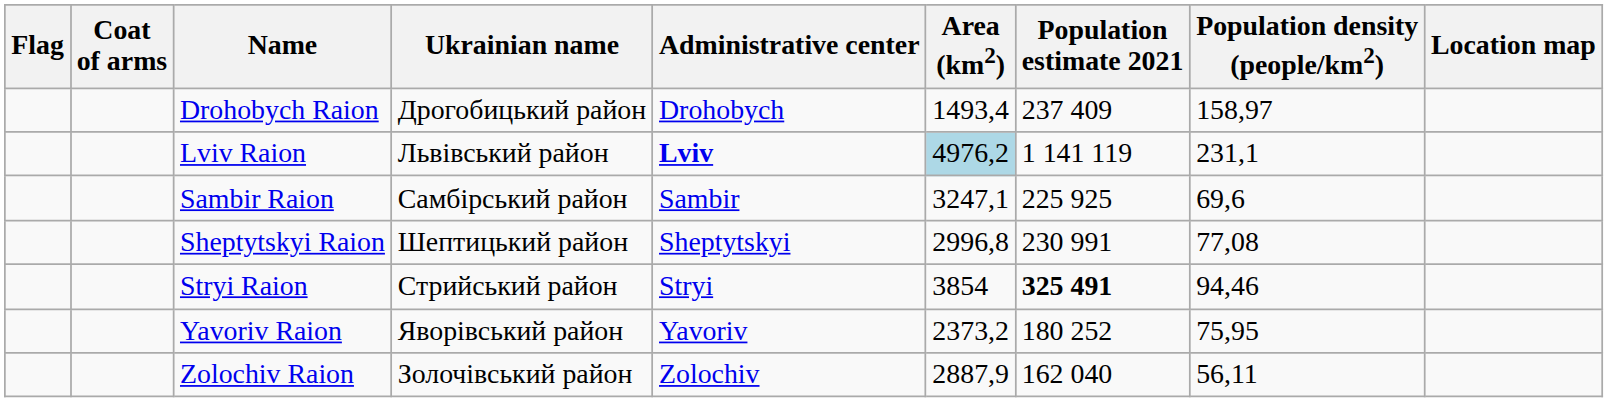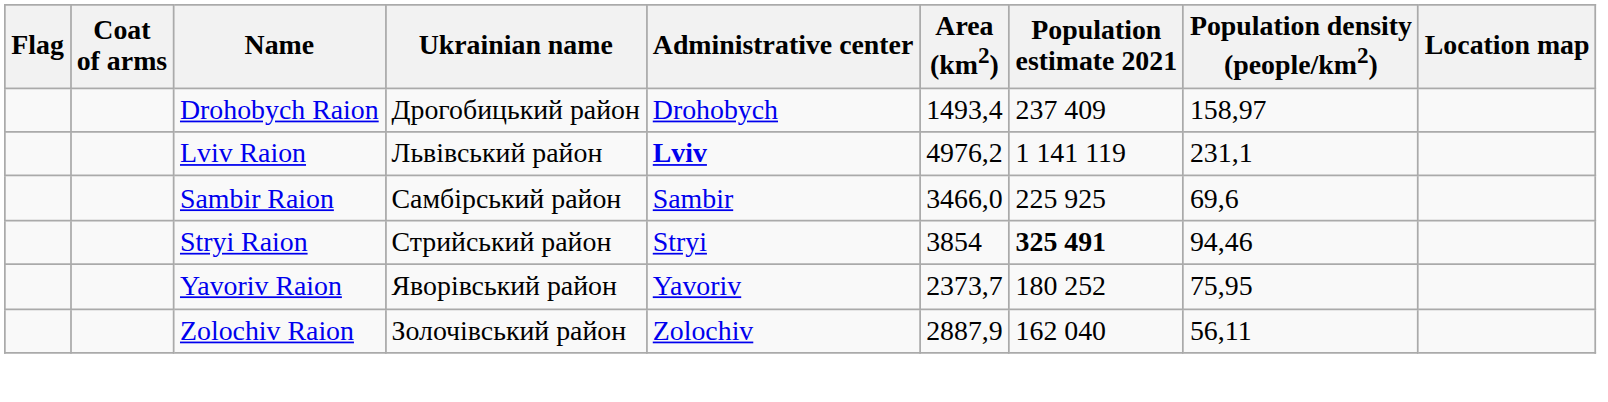(971, 153) lightblue background -> (964, 153) no background
(971, 197) 3247,1 -> (964, 197) 3466,0
- row: (282, 242)
(971, 330) 2373,2 -> (964, 286) 2373,7
